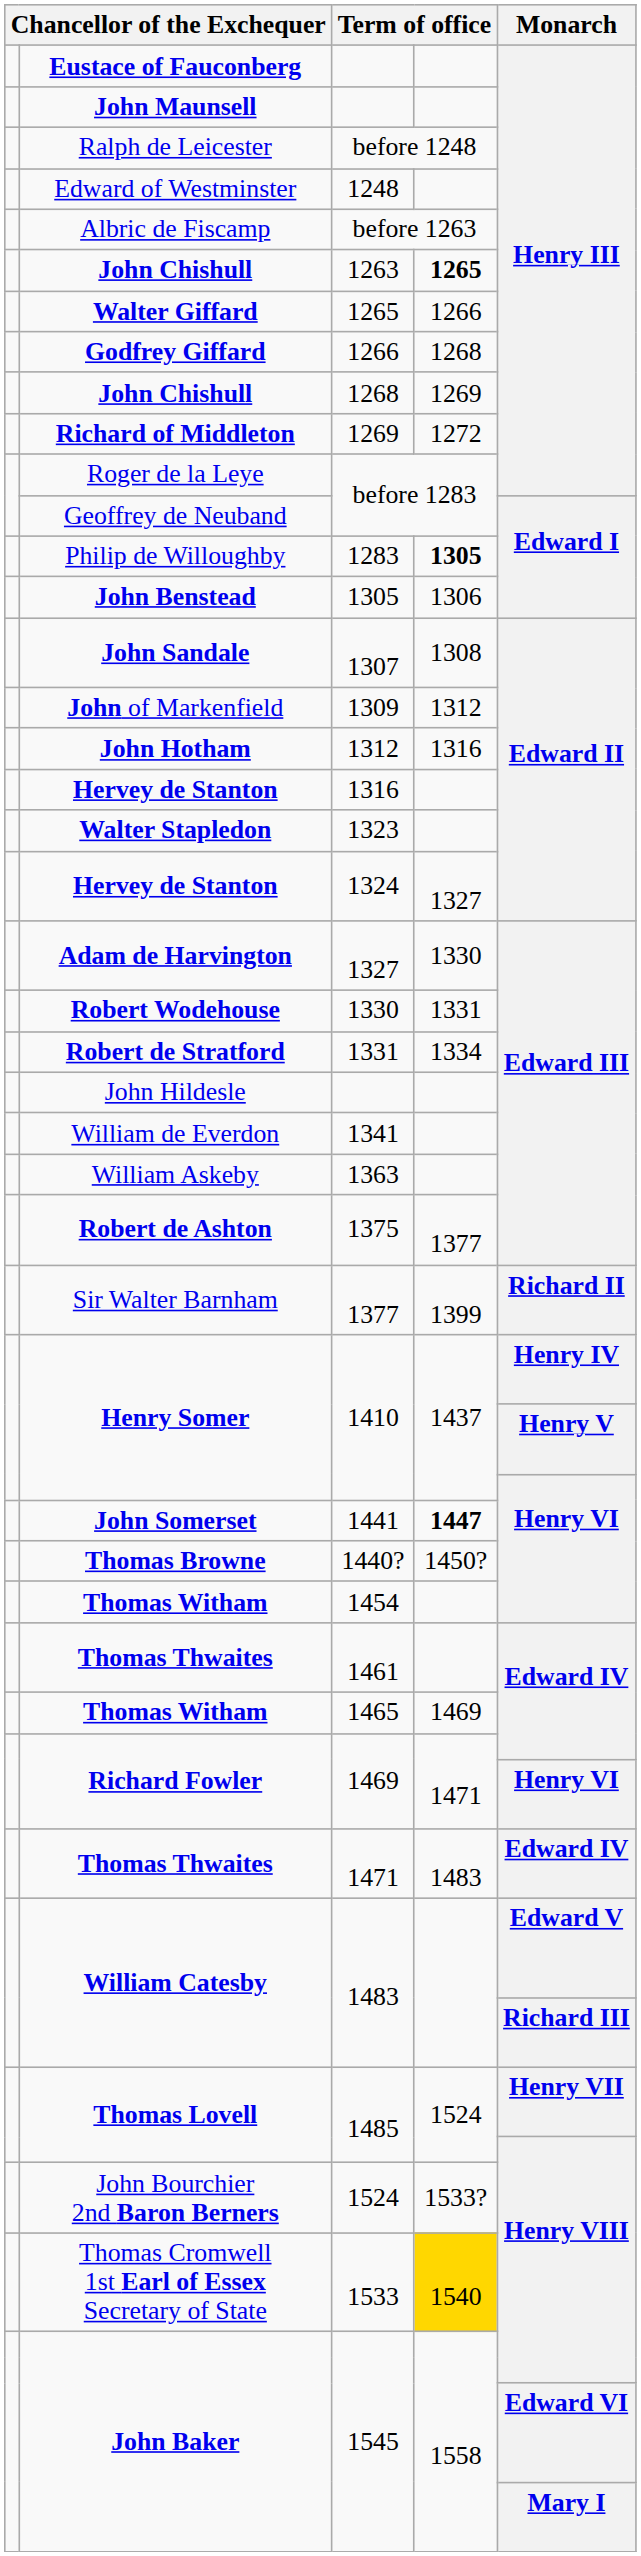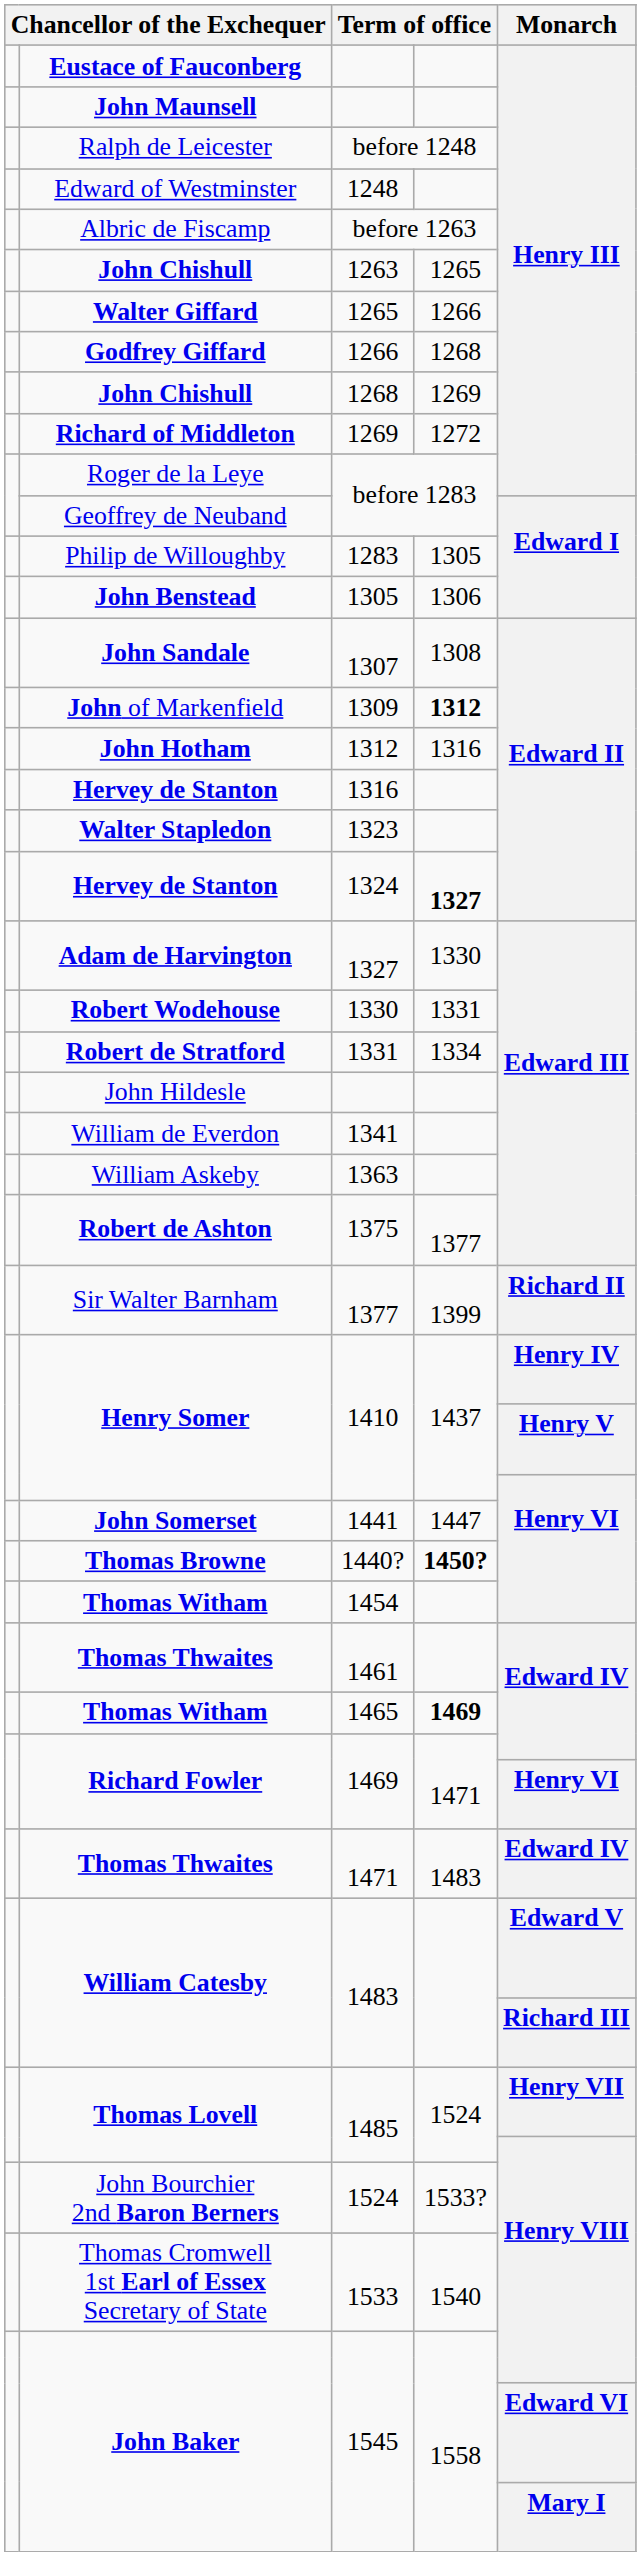(456, 270) bold -> (455, 270) normal
(456, 556) bold -> (455, 556) normal
(456, 707) normal -> (455, 707) bold
(456, 899) normal -> (455, 899) bold
(456, 1520) bold -> (455, 1520) normal
(456, 1560) normal -> (455, 1560) bold
(456, 1712) normal -> (455, 1712) bold
(456, 2296) gold background -> (455, 2296) no background
